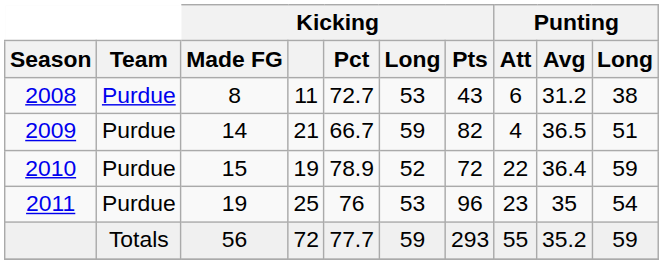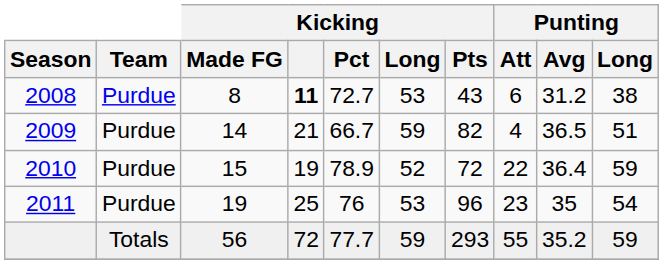(306, 95) normal -> (306, 95) bold
